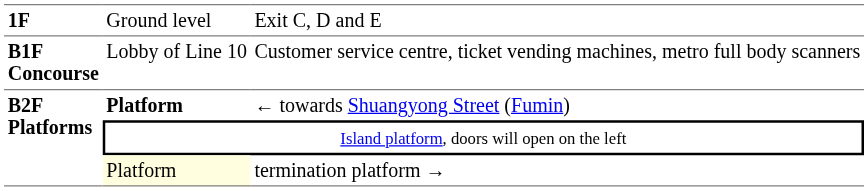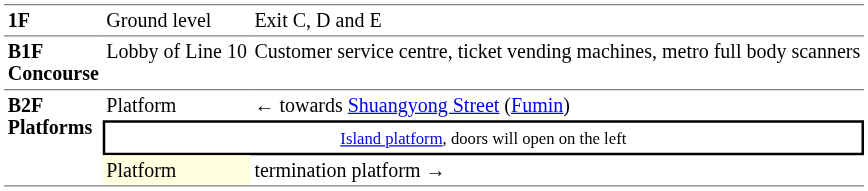(145, 105) bold -> (141, 105) normal
